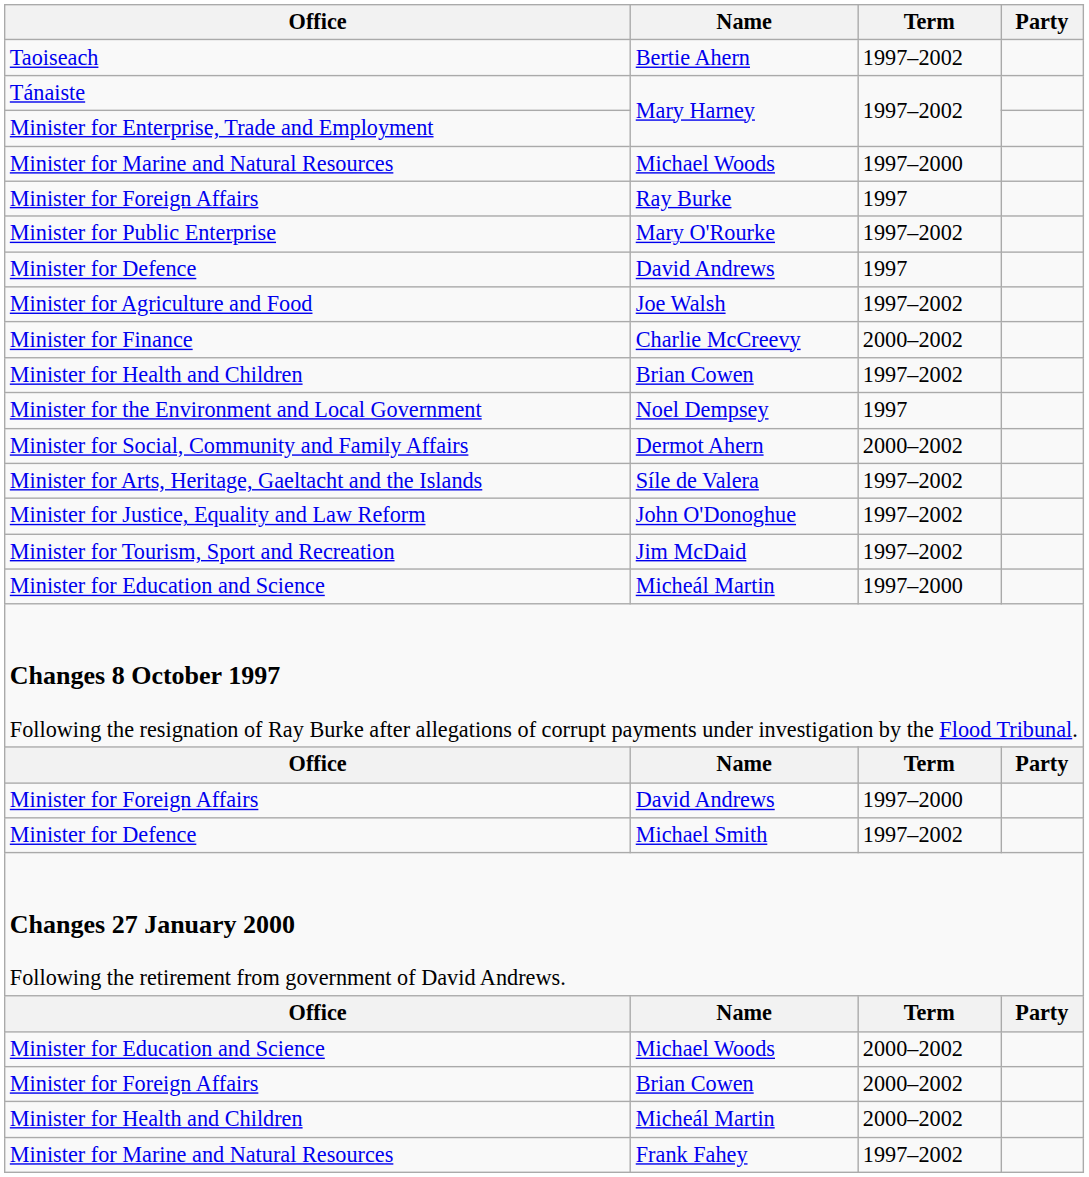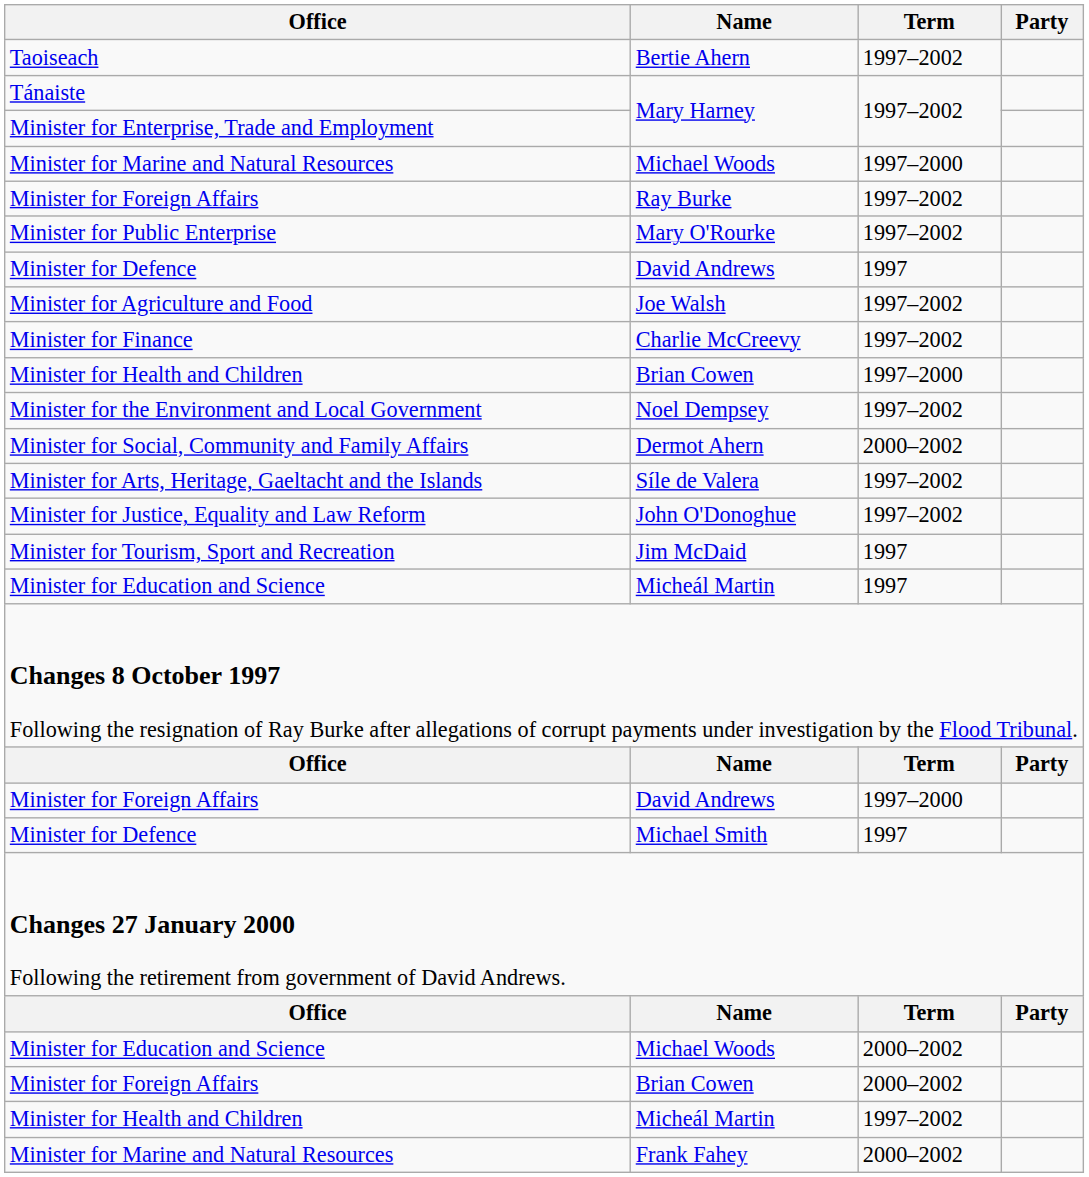(885, 198) 1997 -> (913, 198) 1997–2002
(913, 339) 2000–2002 -> (913, 339) 1997–2002
(913, 374) 1997–2002 -> (913, 374) 1997–2000
(885, 410) 1997 -> (913, 410) 1997–2002
(913, 551) 1997–2002 -> (885, 551) 1997
(913, 586) 1997–2000 -> (885, 586) 1997
(913, 835) 1997–2002 -> (885, 835) 1997
(913, 1119) 2000–2002 -> (913, 1119) 1997–2002
(913, 1154) 1997–2002 -> (913, 1154) 2000–2002
